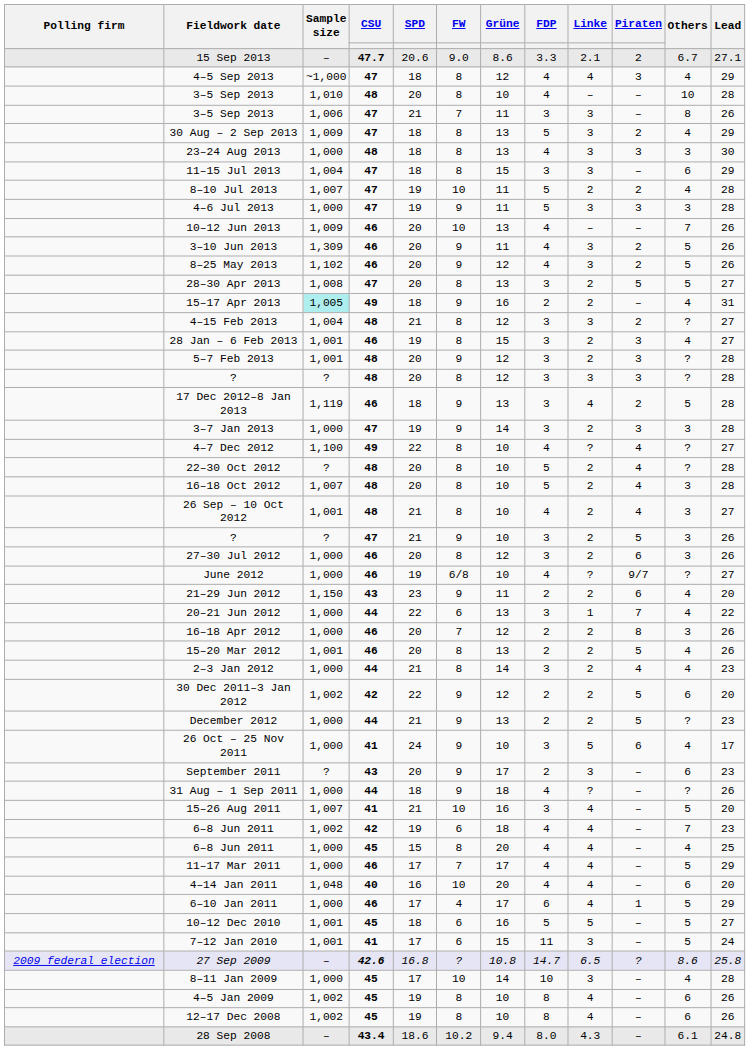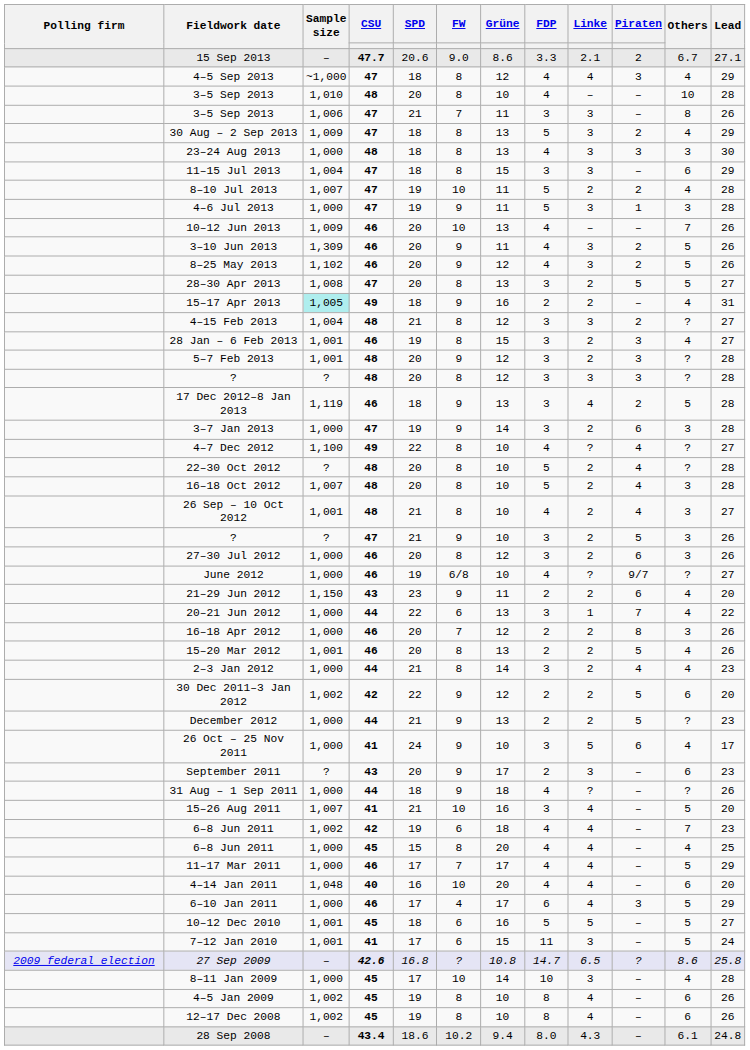(638, 208) 3 -> (638, 208) 1
(638, 429) 3 -> (638, 429) 6
(638, 904) 1 -> (638, 904) 3
